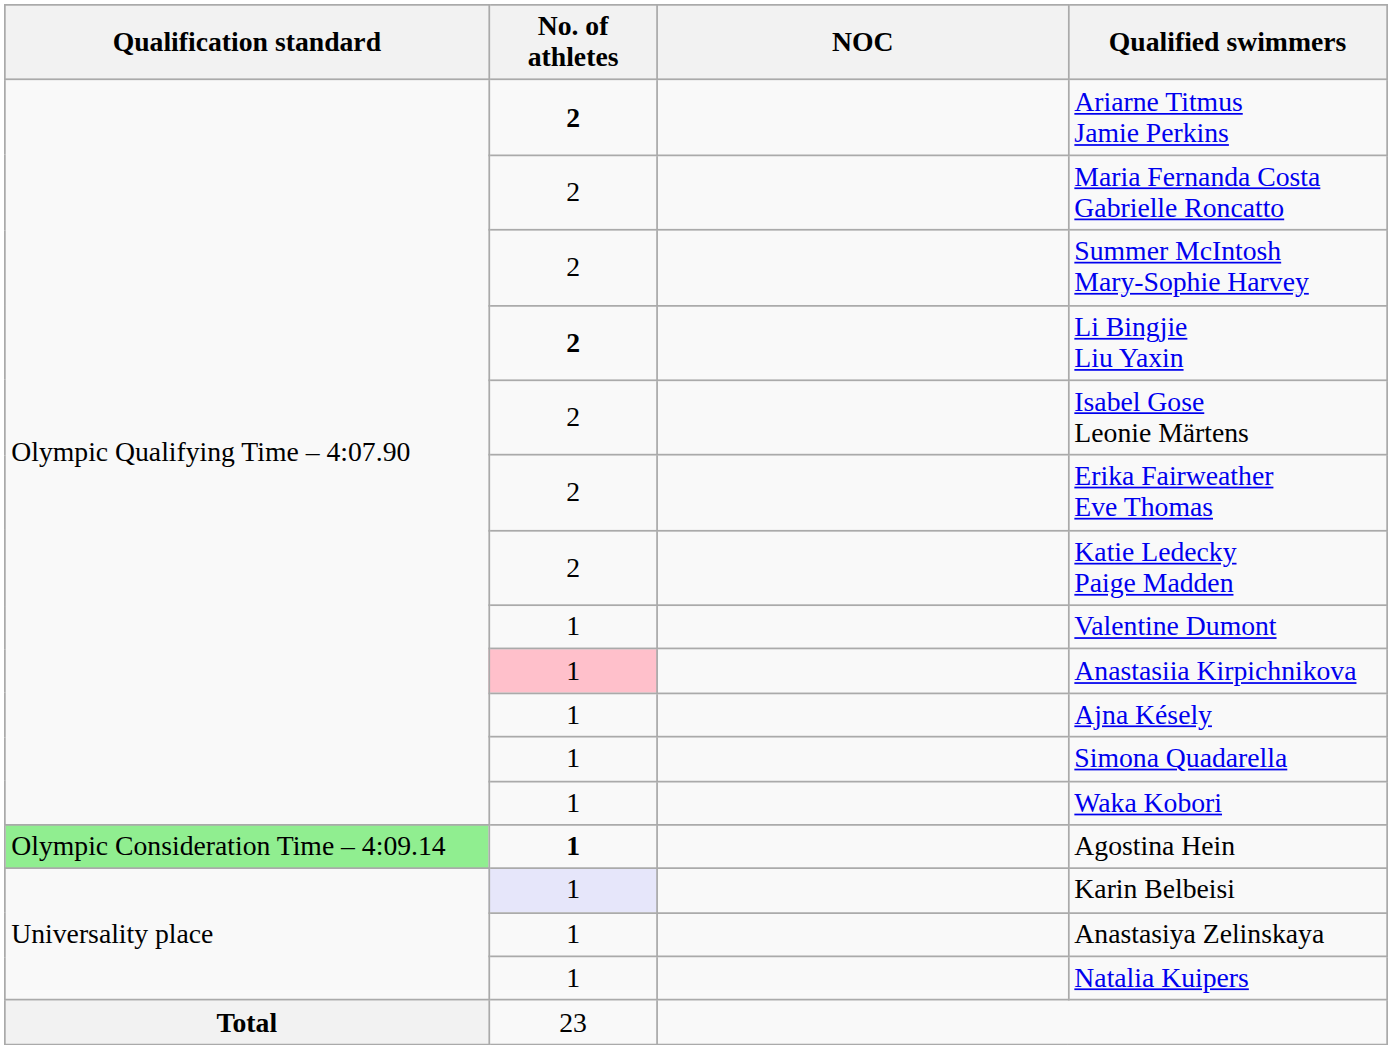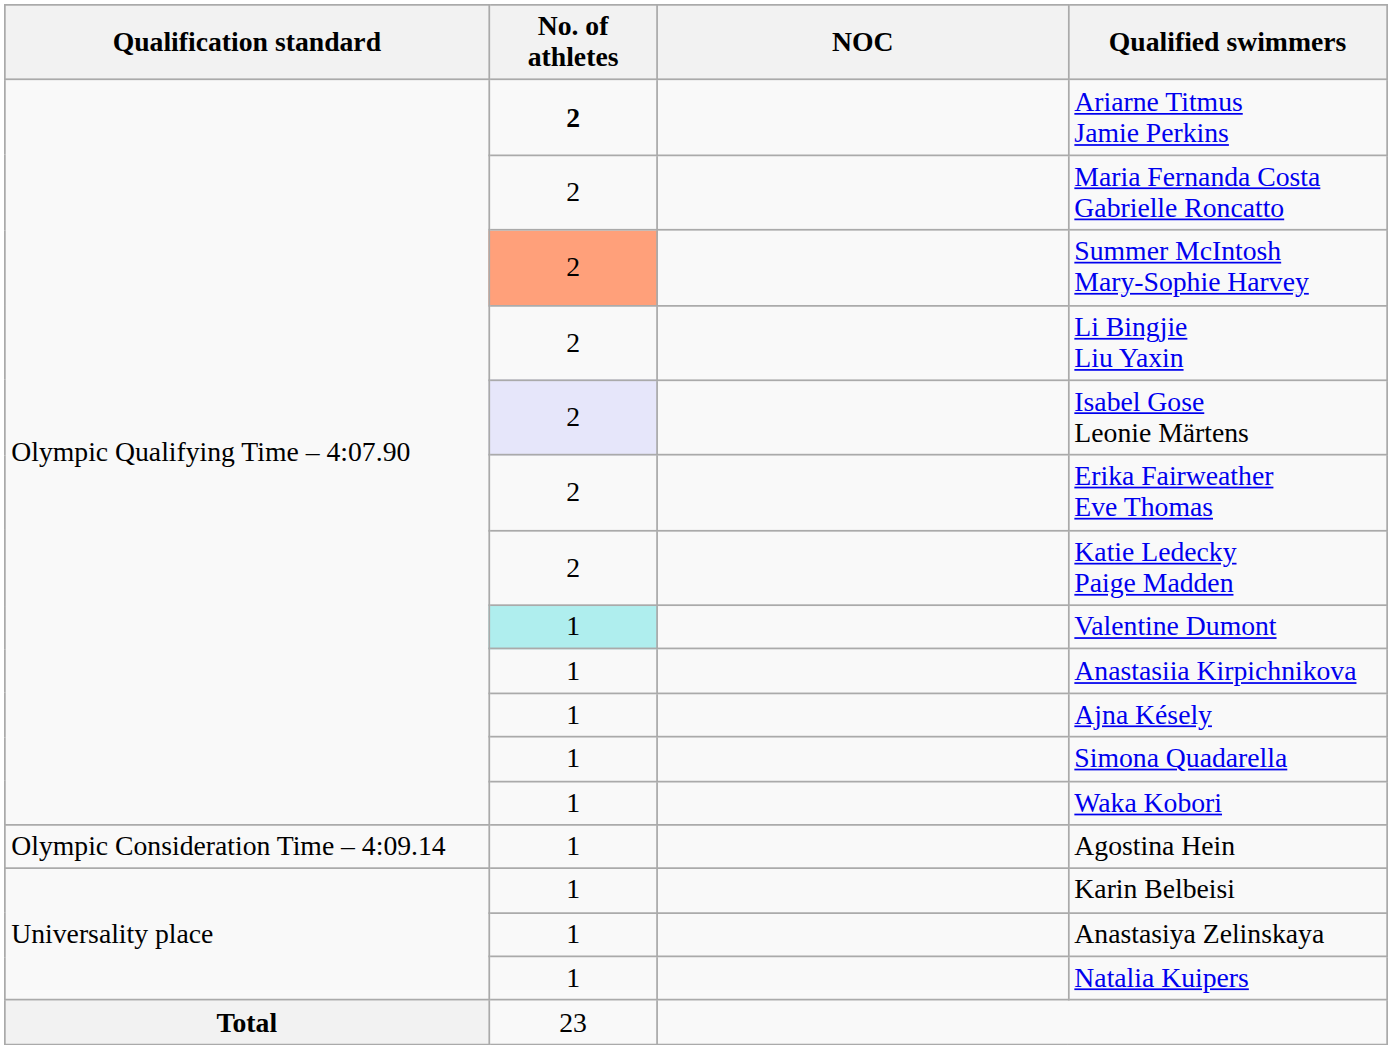(573, 267) no background -> (573, 267) lightsalmon background
(573, 342) bold -> (573, 342) normal
(573, 417) no background -> (573, 417) lavender background
(573, 626) no background -> (573, 626) paleturquoise background
(573, 670) pink background -> (573, 670) no background
(228, 846) lightgreen background -> (228, 846) no background
(573, 846) bold -> (573, 846) normal
(573, 890) lavender background -> (573, 890) no background
